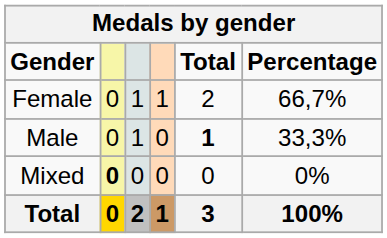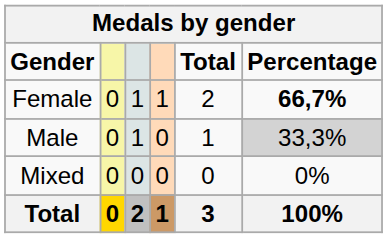(312, 100) normal -> (312, 100) bold
(208, 138) bold -> (208, 138) normal
(312, 138) no background -> (312, 138) lightgrey background
(113, 176) bold -> (113, 176) normal
